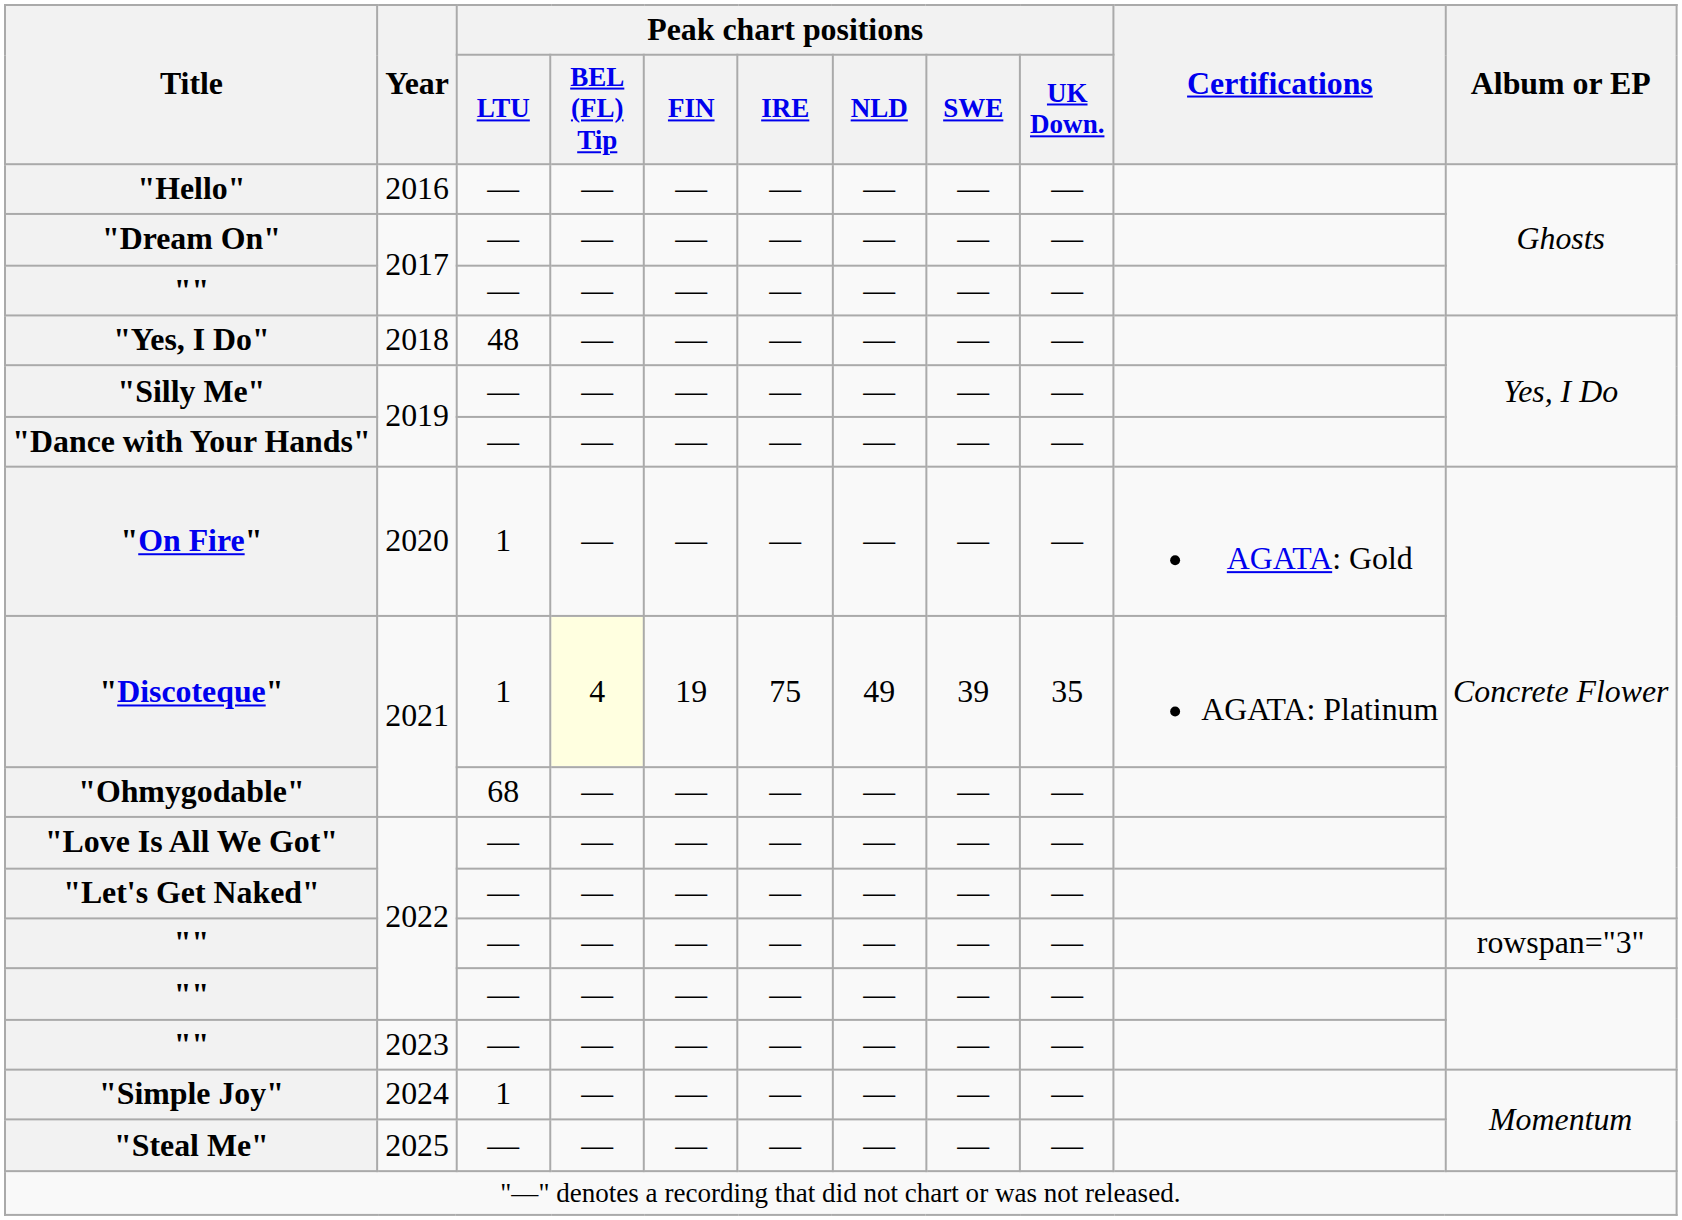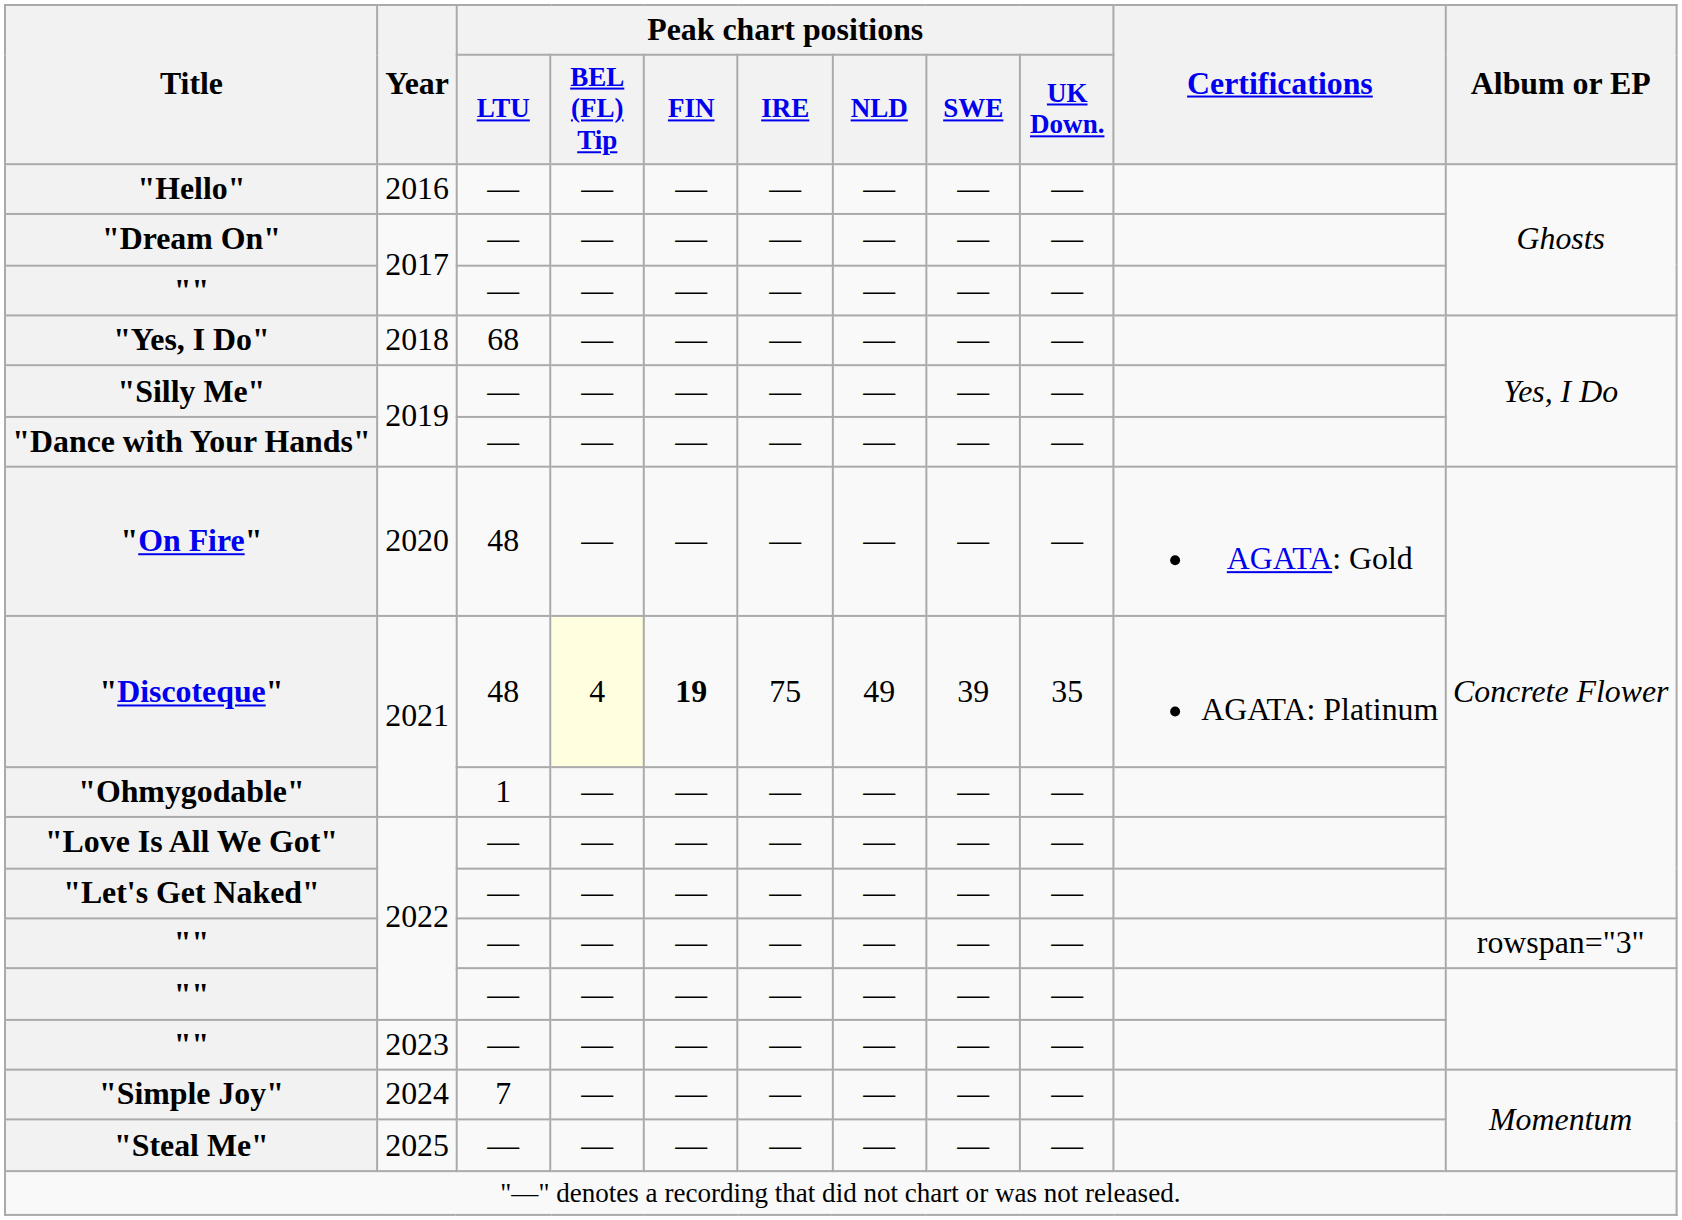(503, 340) 48 -> (503, 340) 68
(503, 541) 1 -> (503, 541) 48
(503, 691) 1 -> (503, 691) 48
(691, 691) normal -> (691, 691) bold
(503, 791) 68 -> (503, 791) 1
(503, 1094) 1 -> (503, 1094) 7
